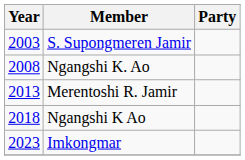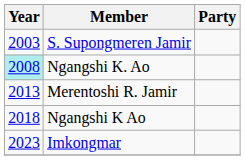(24, 67) no background -> (24, 67) paleturquoise background
